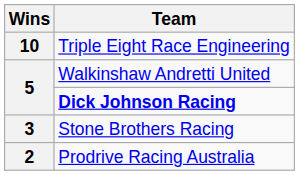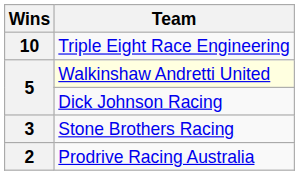(164, 74) no background -> (164, 74) lightyellow background
(147, 102) bold -> (140, 102) normal
